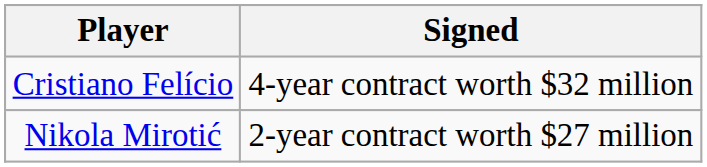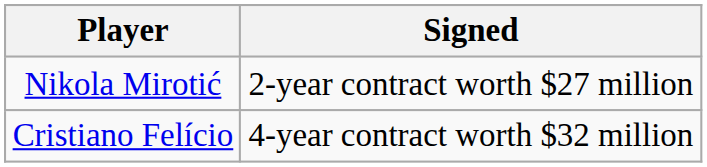rows swapped: (123, 82) <-> (123, 135)
